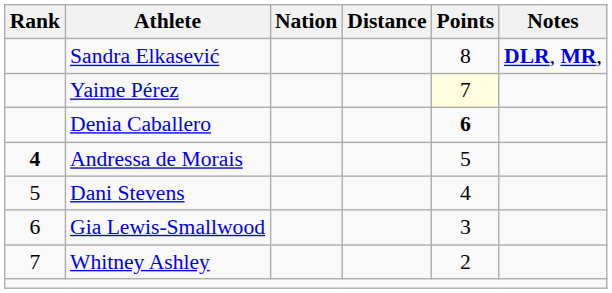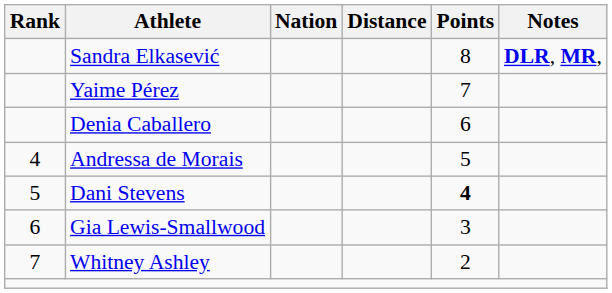(465, 90) lightyellow background -> (465, 90) no background
(465, 124) bold -> (465, 124) normal
(35, 158) bold -> (35, 158) normal
(465, 192) normal -> (465, 192) bold
